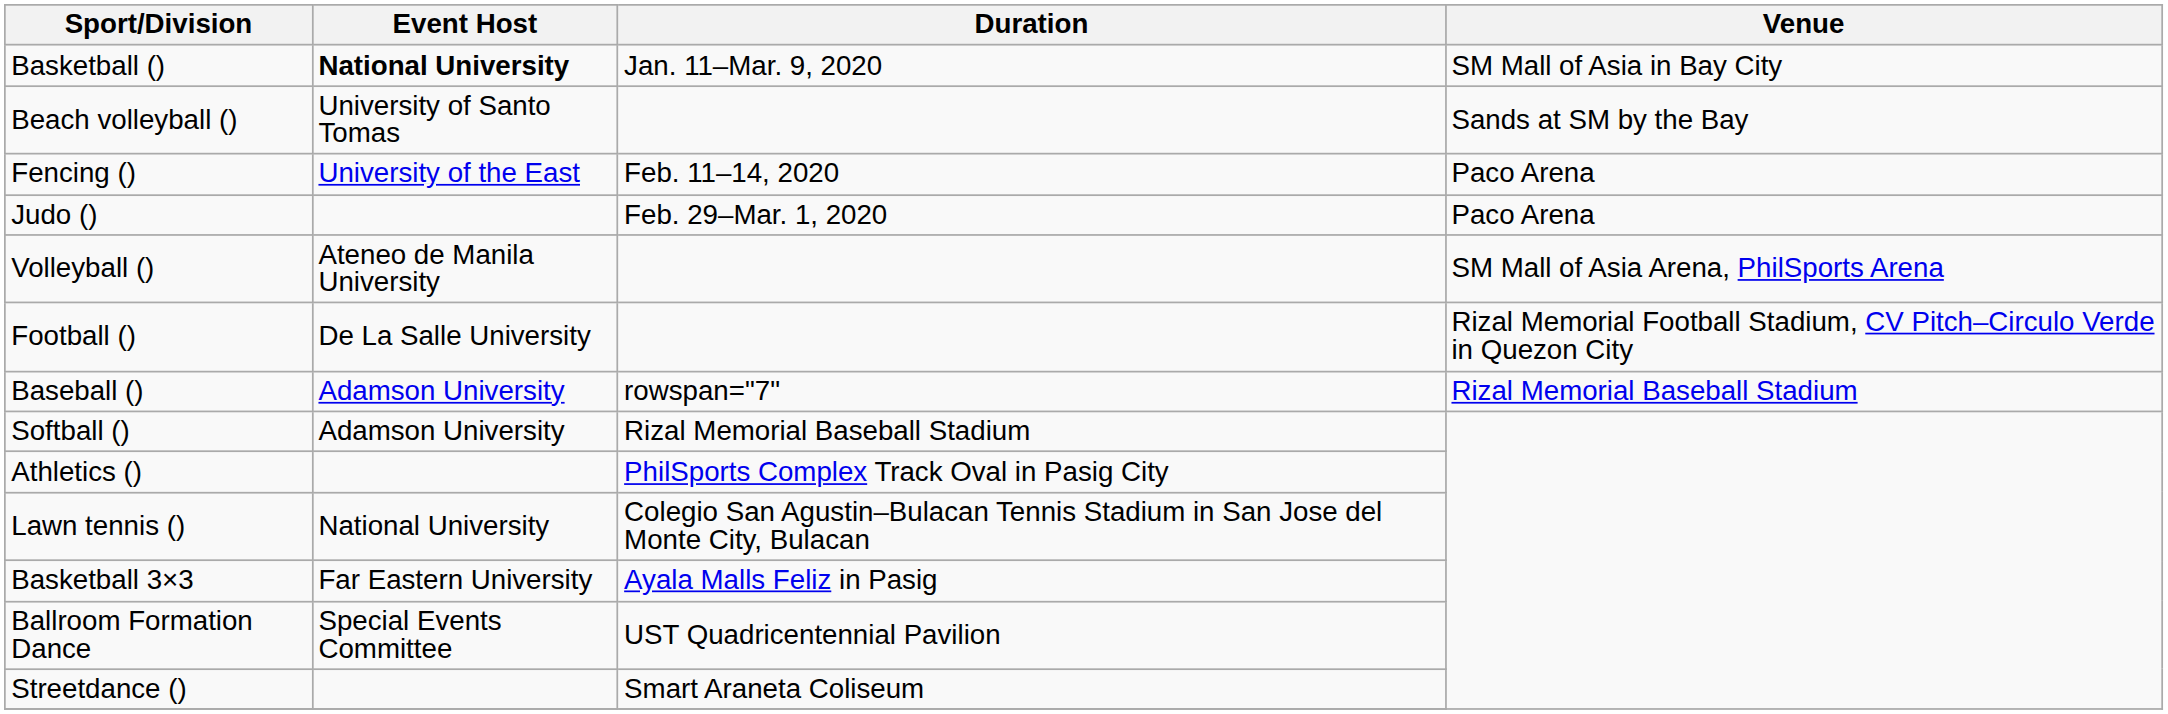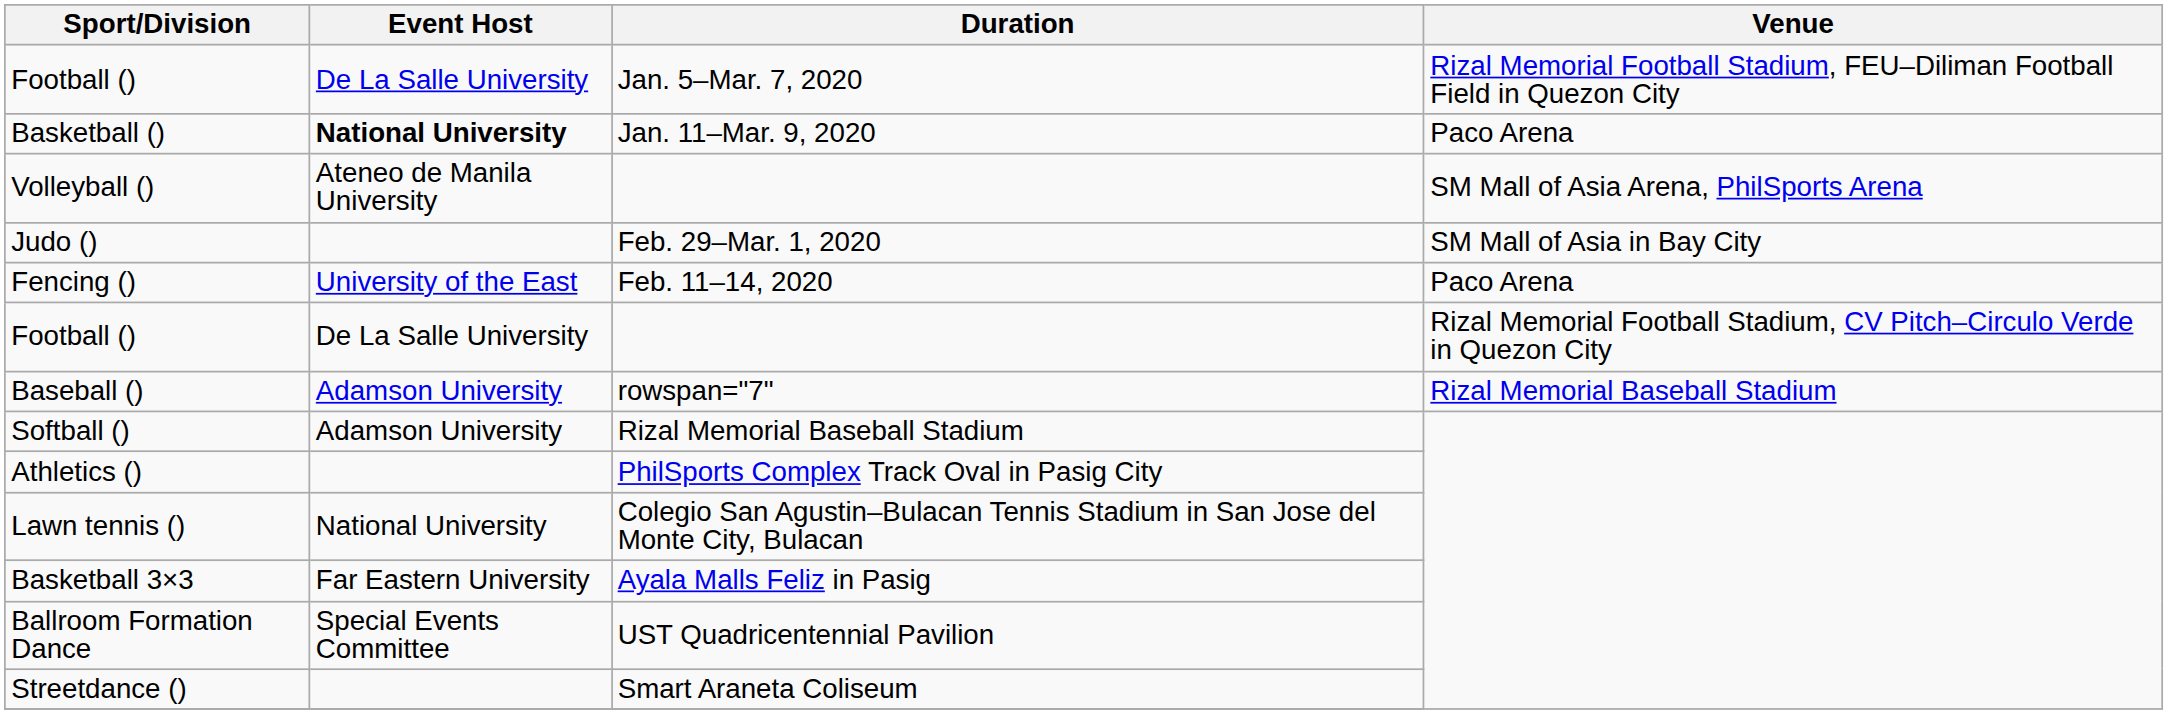+ row: (74, 78)
(1617, 65) SM Mall of Asia in Bay City -> (1502, 133) Paco Arena
- row: (124, 119)
rows swapped: (74, 173) <-> (83, 268)
(1523, 214) Paco Arena -> (1596, 241) SM Mall of Asia in Bay City
